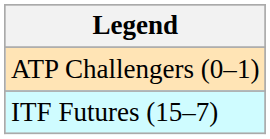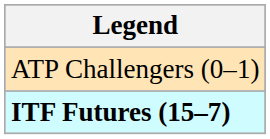(115, 111) normal -> (121, 111) bold
